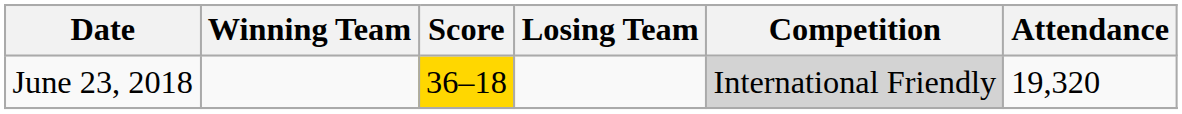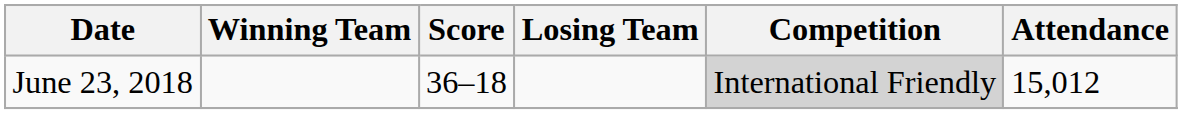(466, 81) gold background -> (466, 81) no background
(1056, 81) 19,320 -> (1056, 81) 15,012
